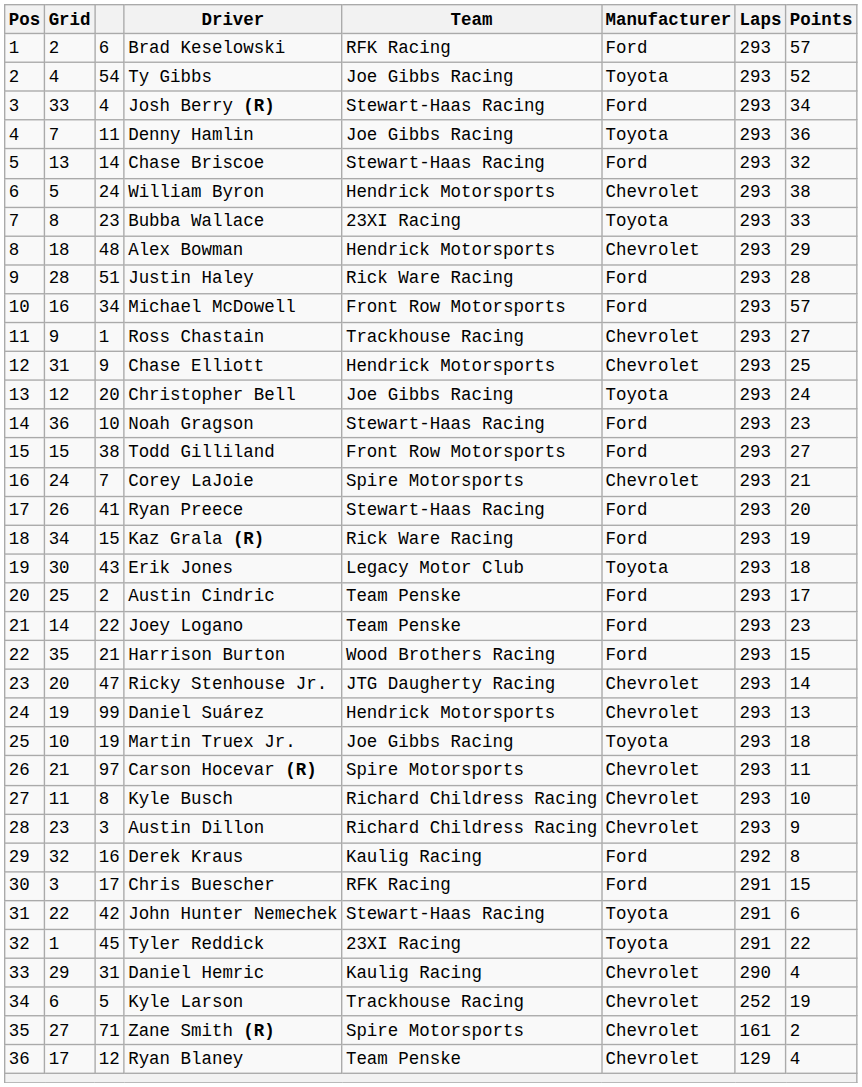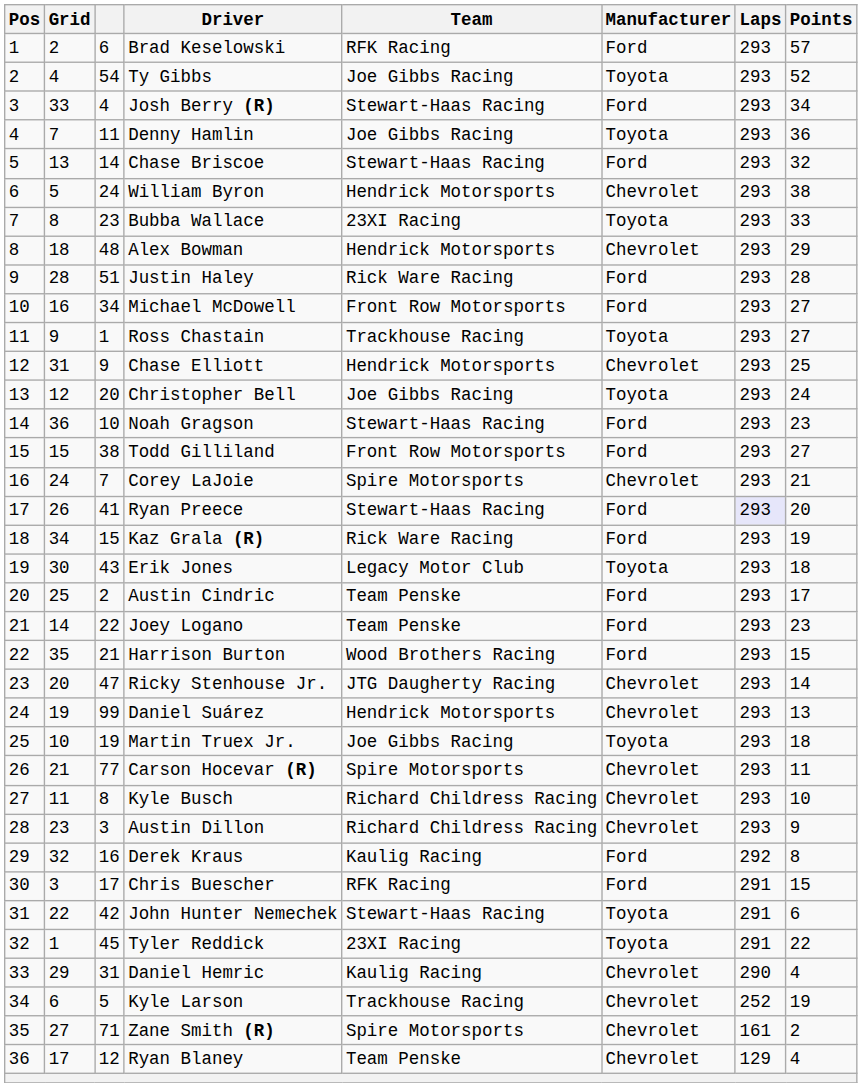(800, 308) 57 -> (800, 308) 27
(653, 337) Chevrolet -> (637, 337) Toyota
(755, 510) no background -> (755, 510) lavender background
(109, 770) 97 -> (109, 770) 77
